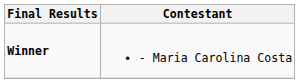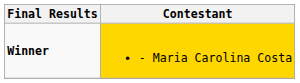(198, 58) no background -> (198, 58) gold background
